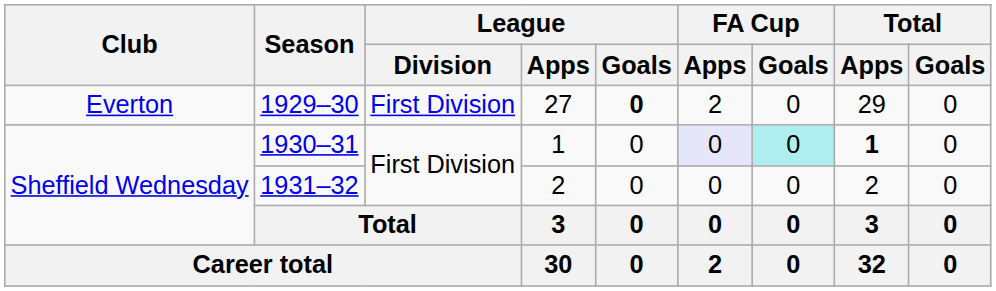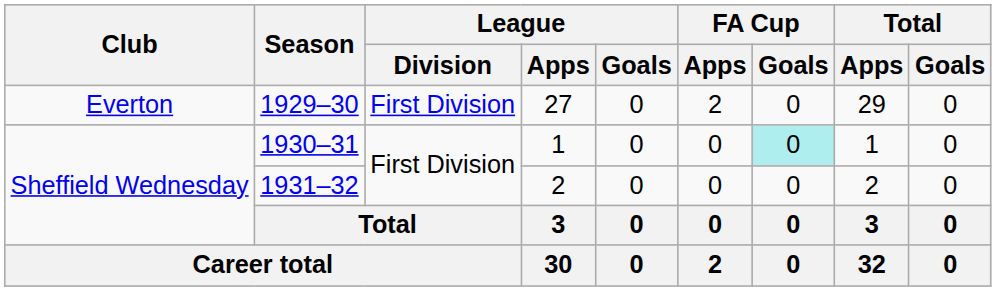(637, 104) bold -> (637, 104) normal
(715, 144) lavender background -> (715, 144) no background
(872, 144) bold -> (872, 144) normal
